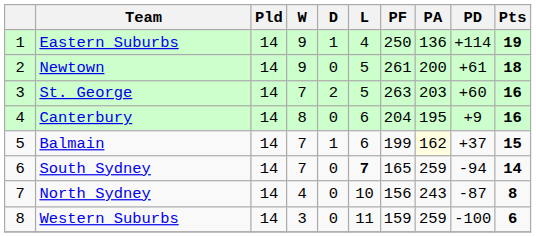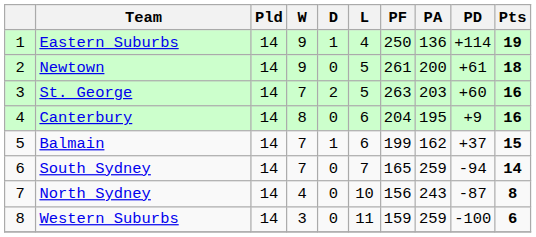(433, 143) lightyellow background -> (433, 143) no background
(364, 168) bold -> (364, 168) normal
